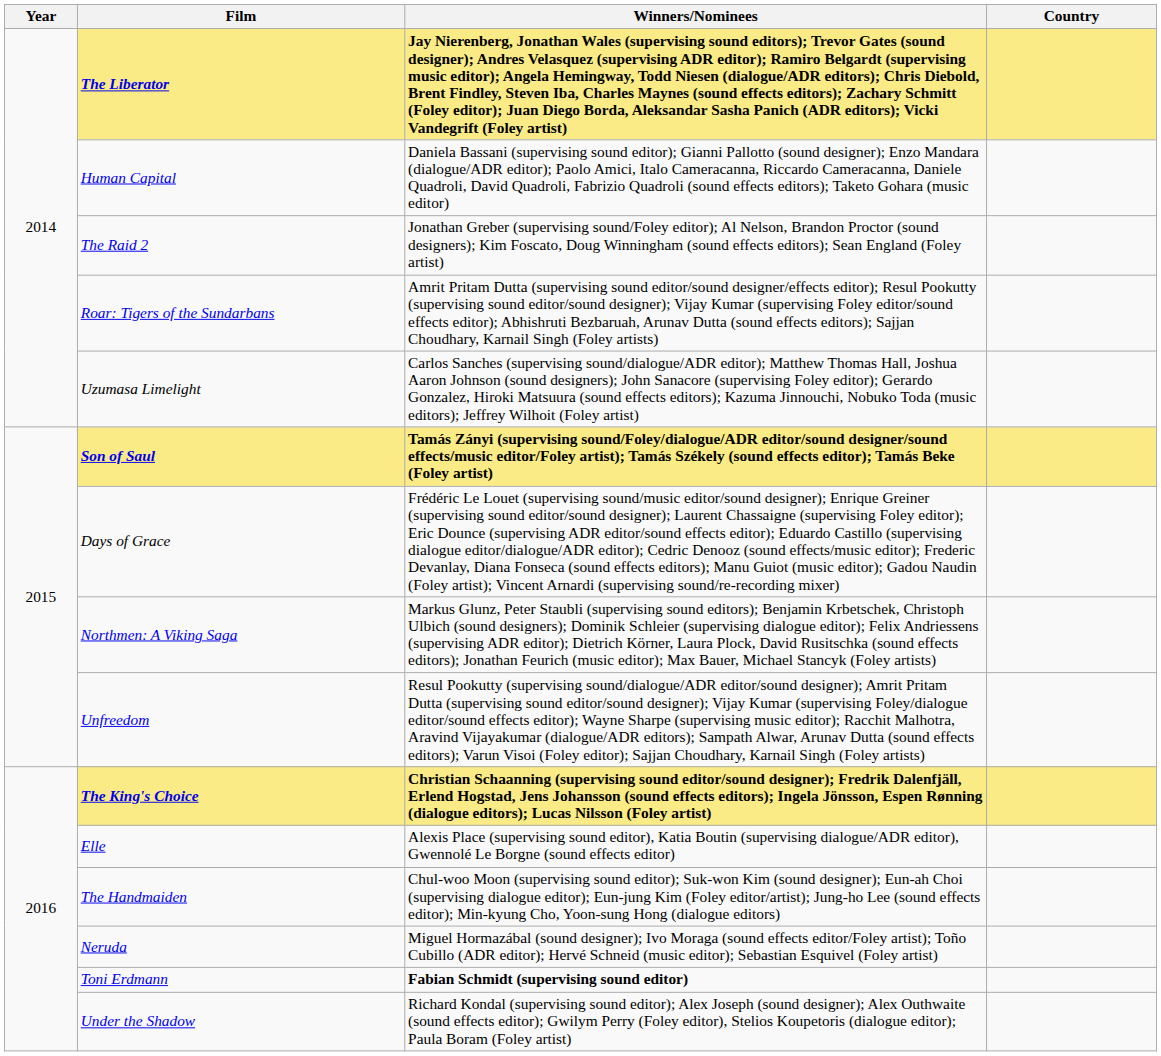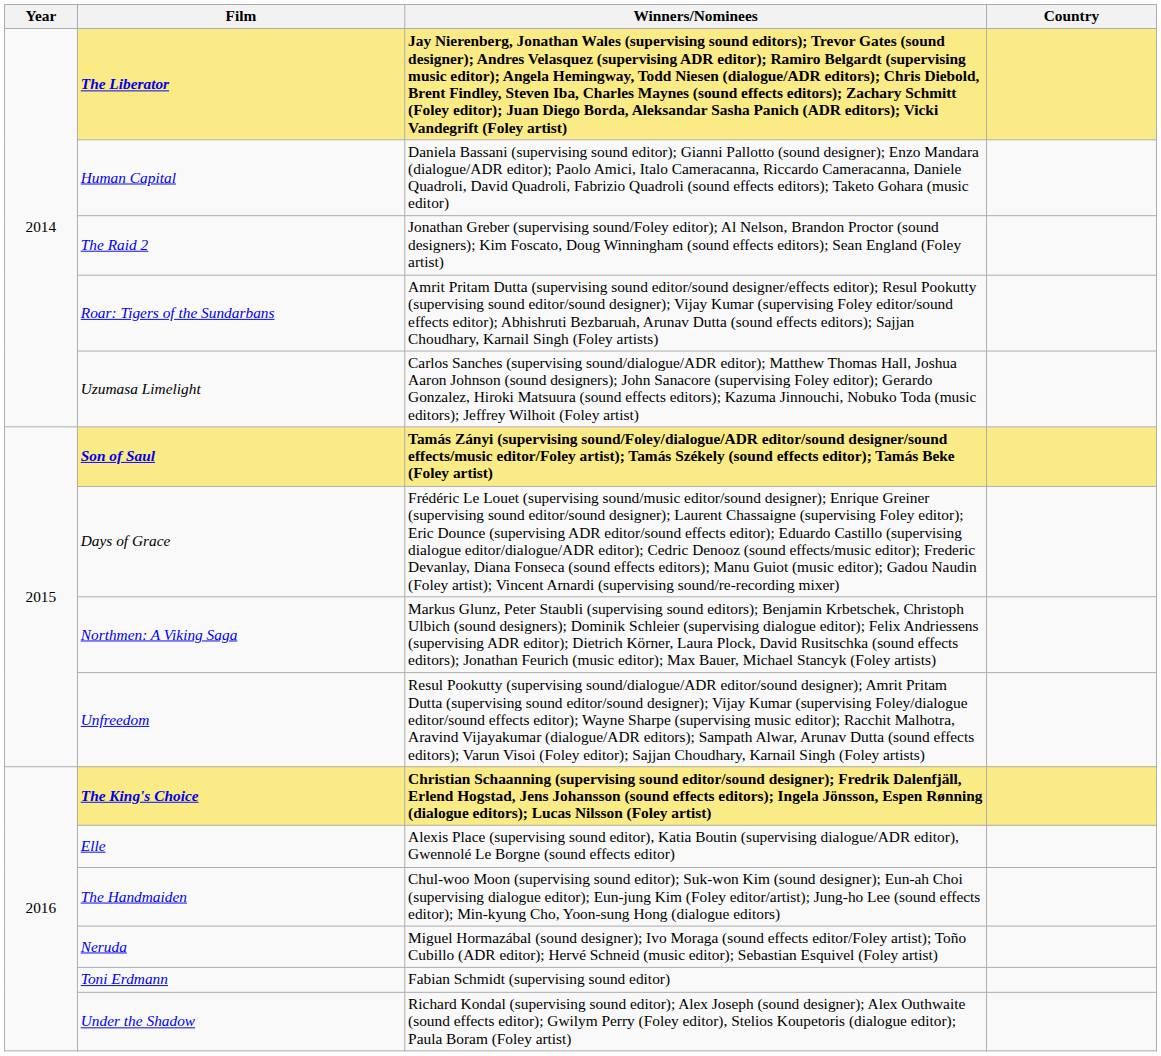(548, 979) bold -> (539, 979) normal
